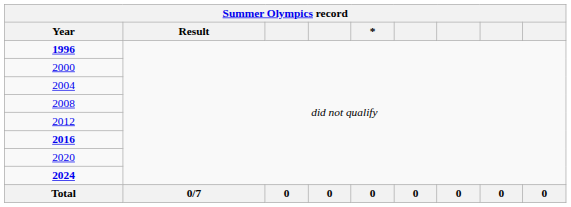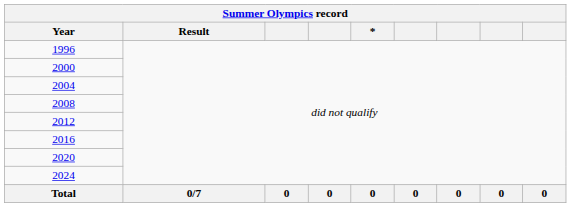(64, 49) bold -> (64, 49) normal
(64, 139) bold -> (64, 139) normal
(64, 175) bold -> (64, 175) normal
